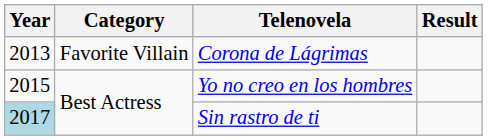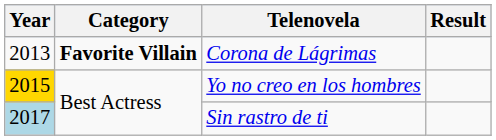(124, 53) normal -> (128, 53) bold
(30, 85) no background -> (30, 85) gold background
